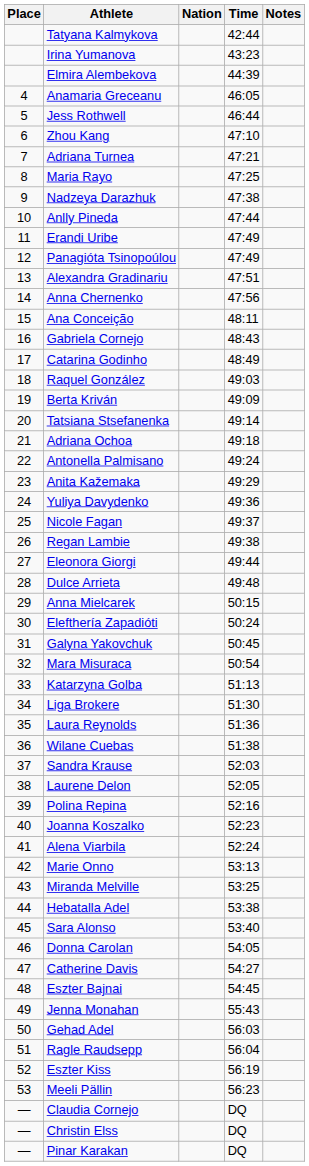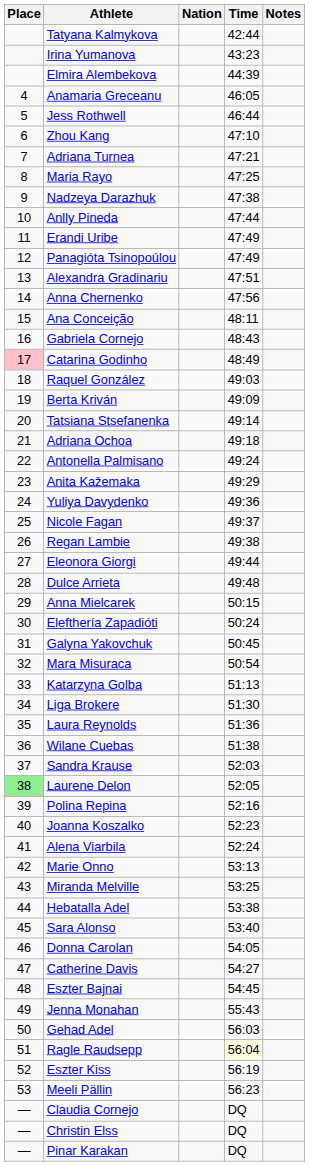(24, 359) no background -> (24, 359) pink background
(24, 786) no background -> (24, 786) lightgreen background
(244, 1049) no background -> (244, 1049) lightyellow background
